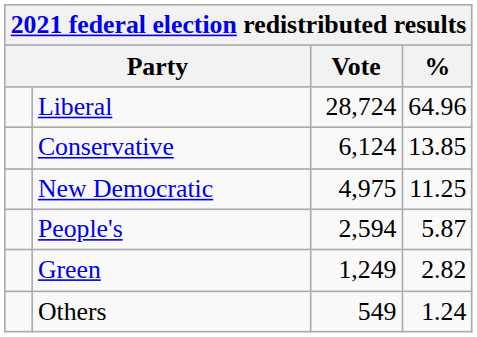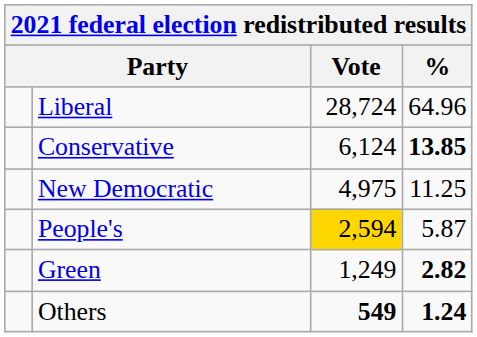(437, 147) normal -> (437, 147) bold
(367, 229) no background -> (367, 229) gold background
(444, 270) normal -> (444, 270) bold
(377, 310) normal -> (377, 310) bold
(444, 310) normal -> (444, 310) bold
